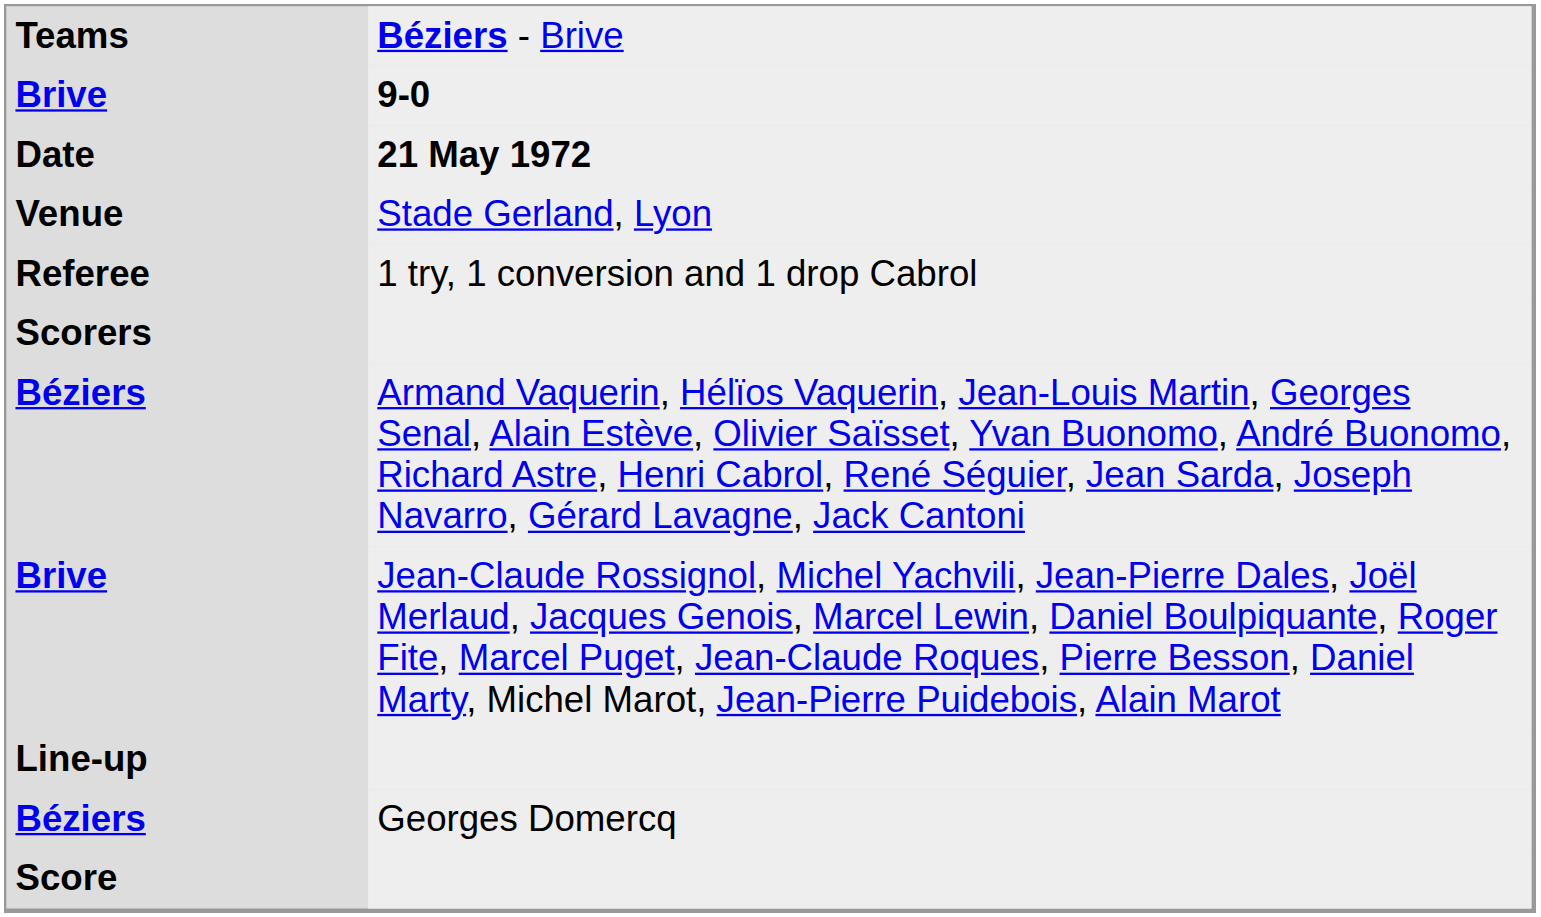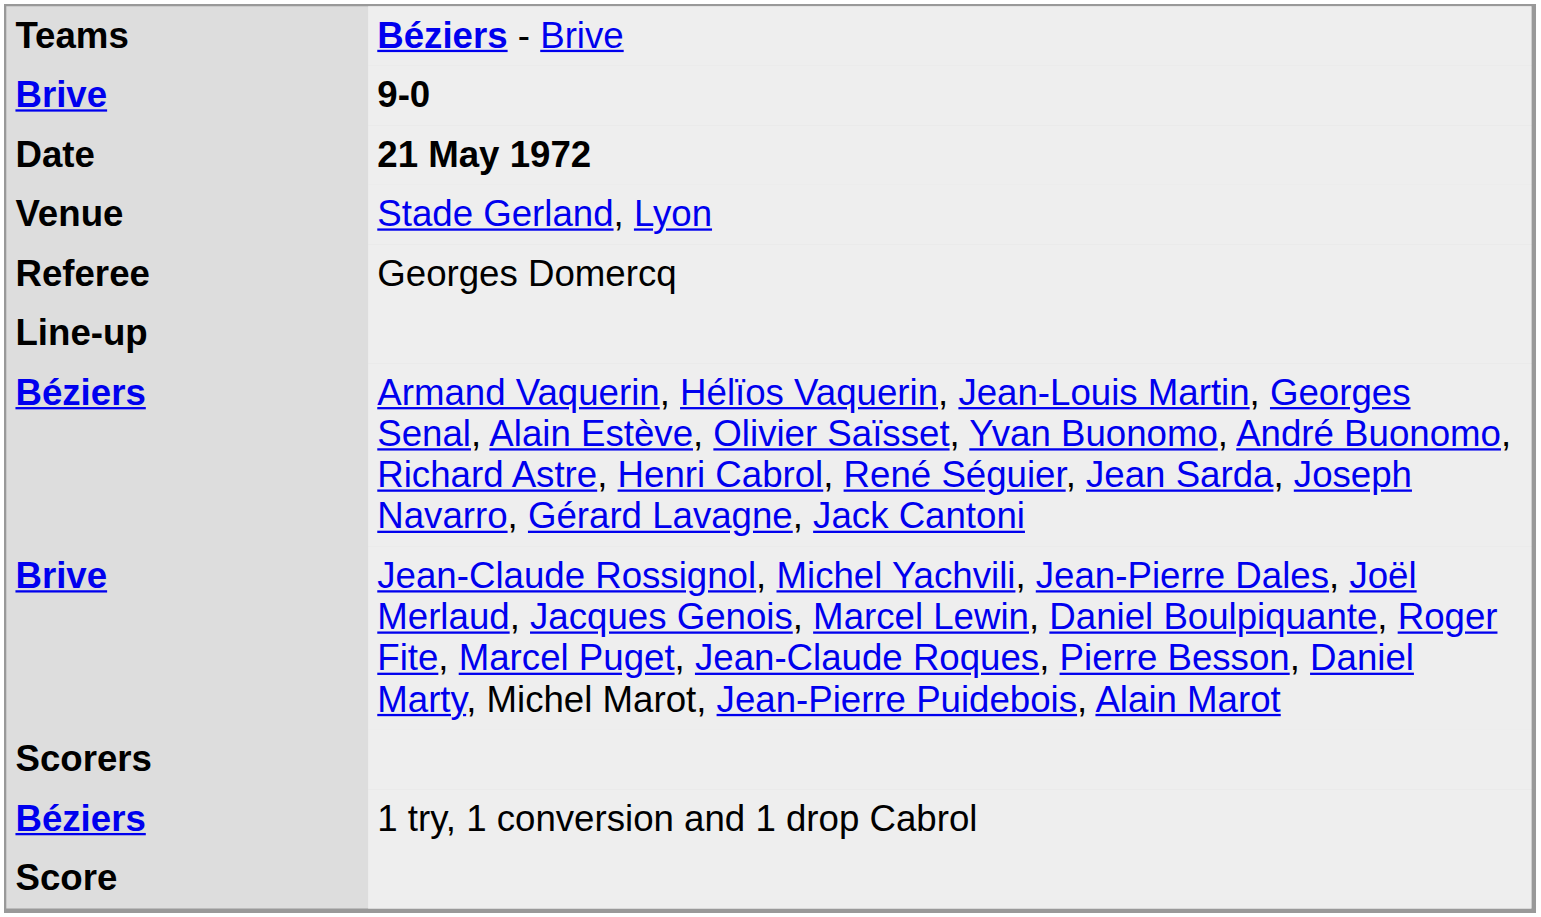(677, 273) 1 try, 1 conversion and 1 drop Cabrol -> (527, 273) Georges Domercq
(84, 333) Scorers -> (82, 333) Line-up
(82, 759) Line-up -> (84, 759) Scorers
(527, 818) Georges Domercq -> (677, 818) 1 try, 1 conversion and 1 drop Cabrol
